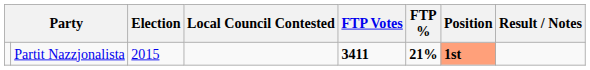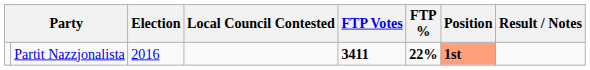(145, 53) 2015 -> (145, 53) 2016
(423, 53) 21% -> (423, 53) 22%
